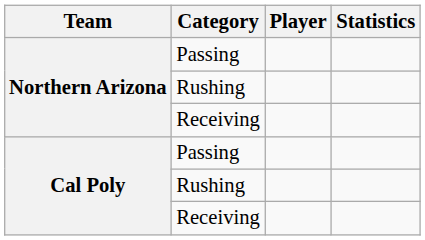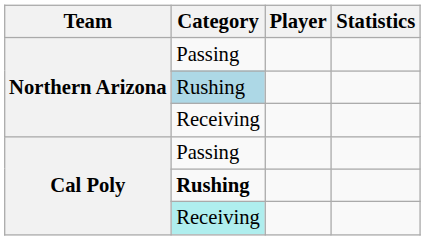(211, 86) no background -> (211, 86) lightblue background
(211, 185) normal -> (213, 185) bold
(218, 217) no background -> (218, 217) paleturquoise background
